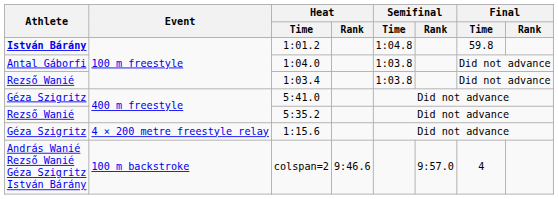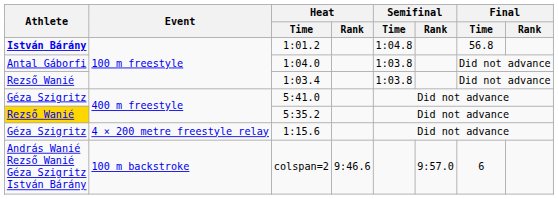(481, 46) 59.8 -> (481, 46) 56.8
(41, 114) no background -> (41, 114) gold background
(481, 167) 4 -> (481, 167) 6
